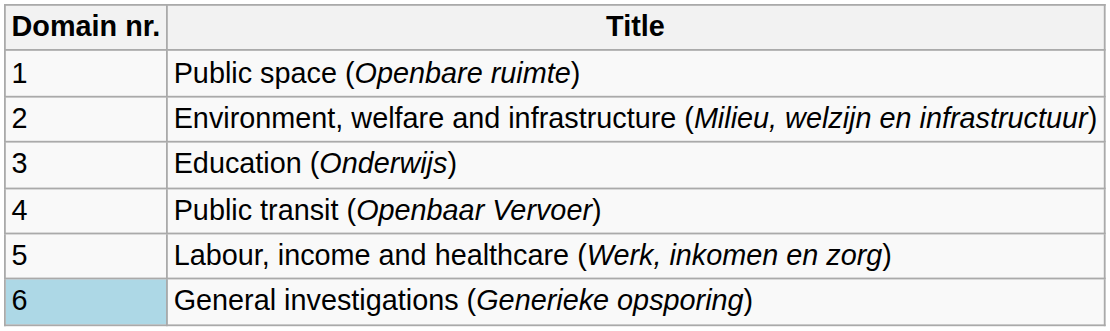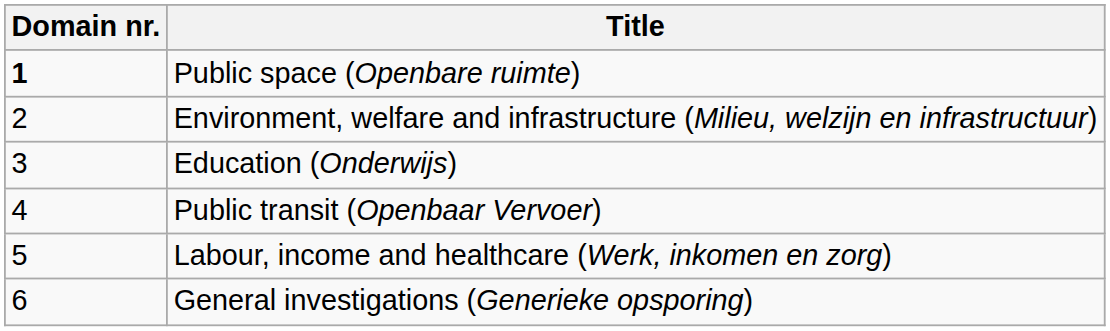(20, 73) normal -> (20, 73) bold
(20, 301) lightblue background -> (20, 301) no background
